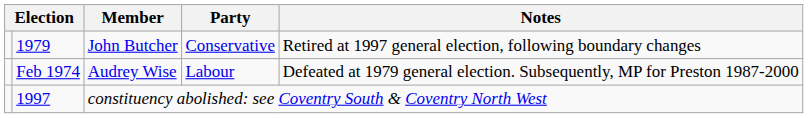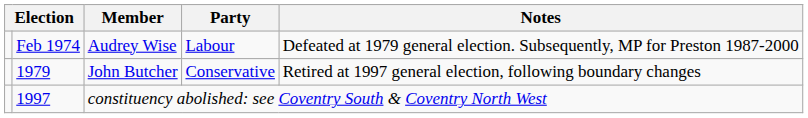rows swapped: (132, 71) <-> (133, 44)
